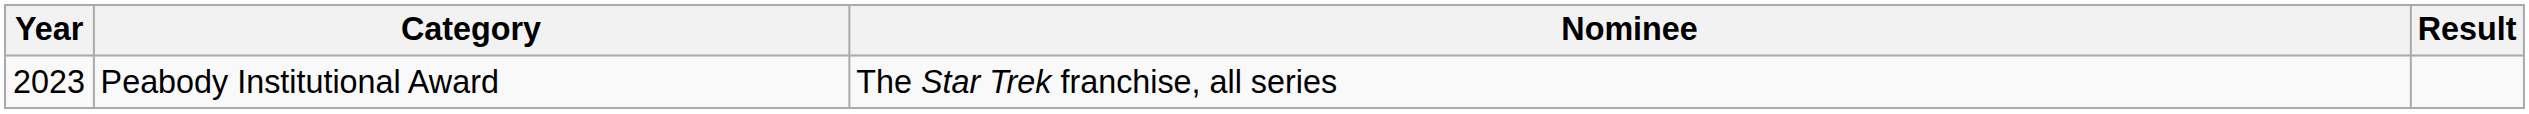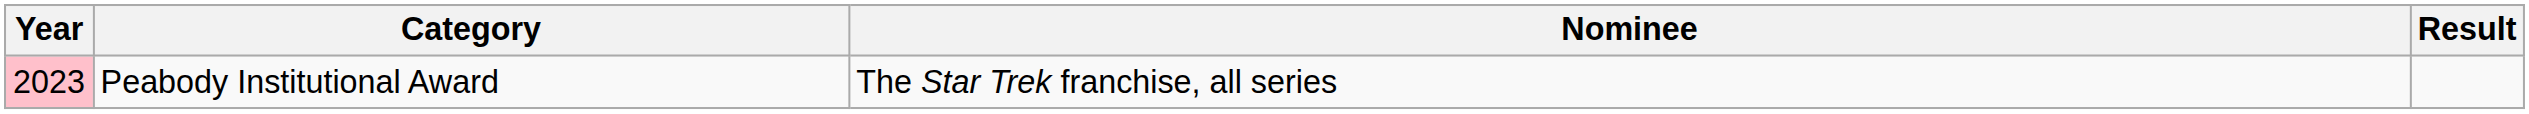(49, 81) no background -> (49, 81) pink background
